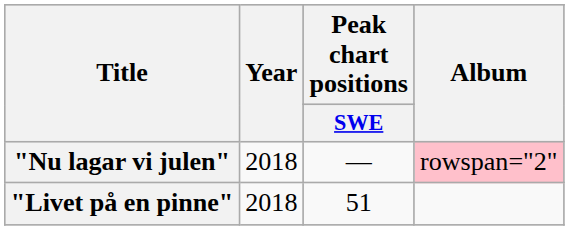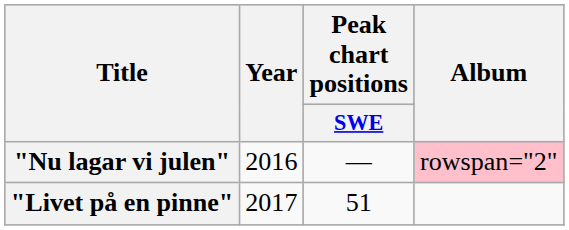(271, 161) 2018 -> (271, 161) 2016
(271, 203) 2018 -> (271, 203) 2017
